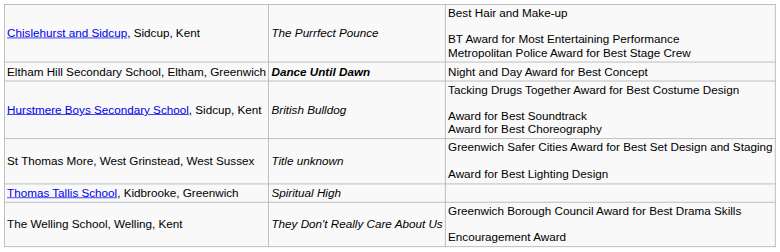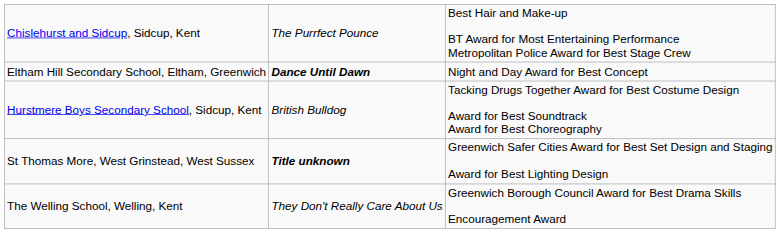(307, 161) normal -> (311, 161) bold
- row: (123, 192)
